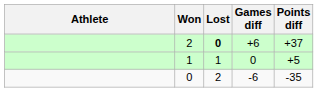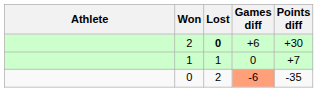(294, 43) +37 -> (294, 43) +30
(294, 60) +5 -> (294, 60) +7
(253, 78) no background -> (253, 78) lightsalmon background
